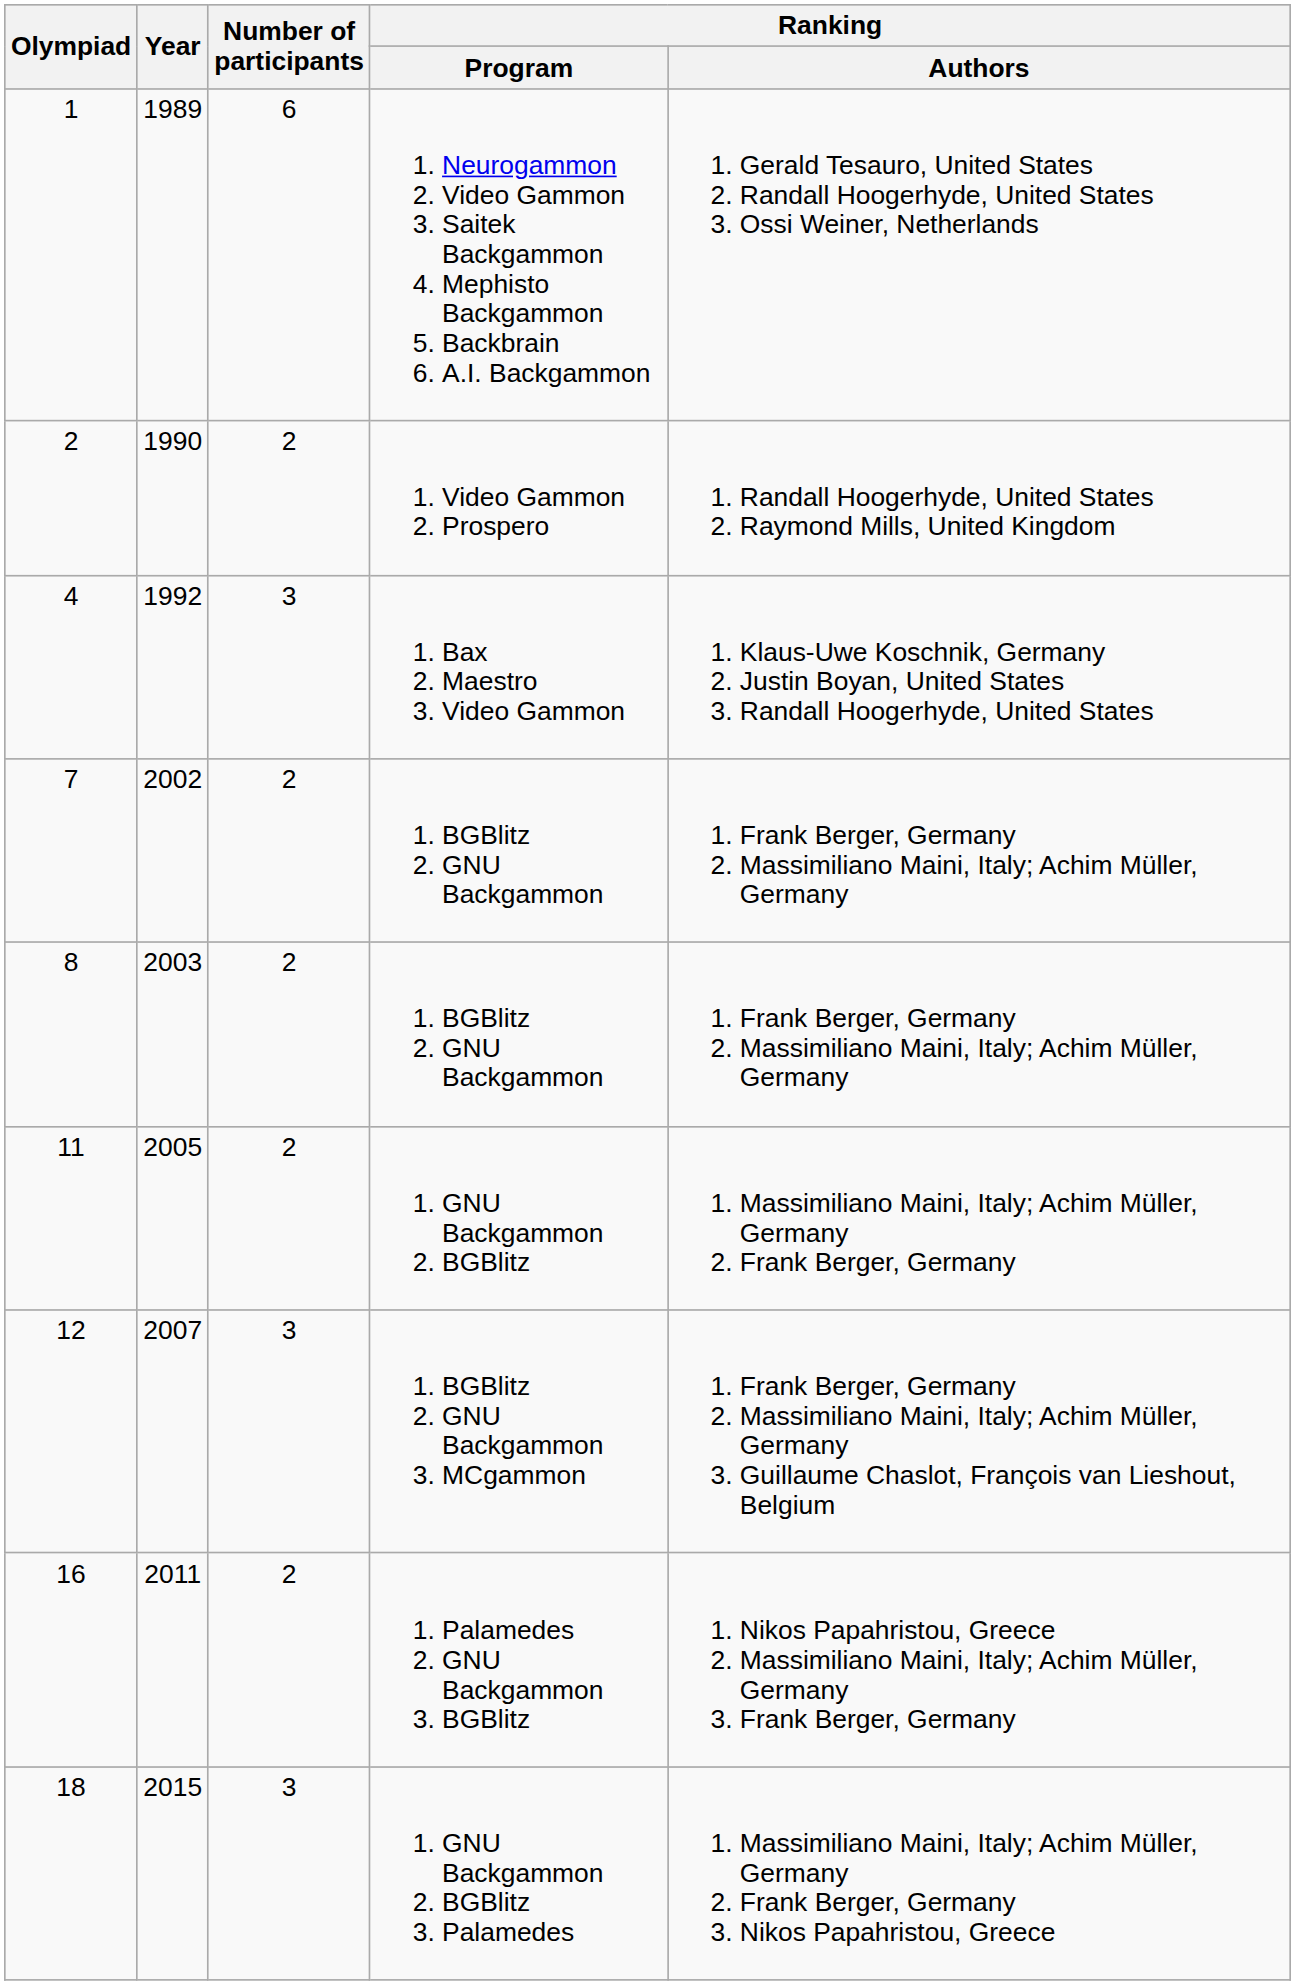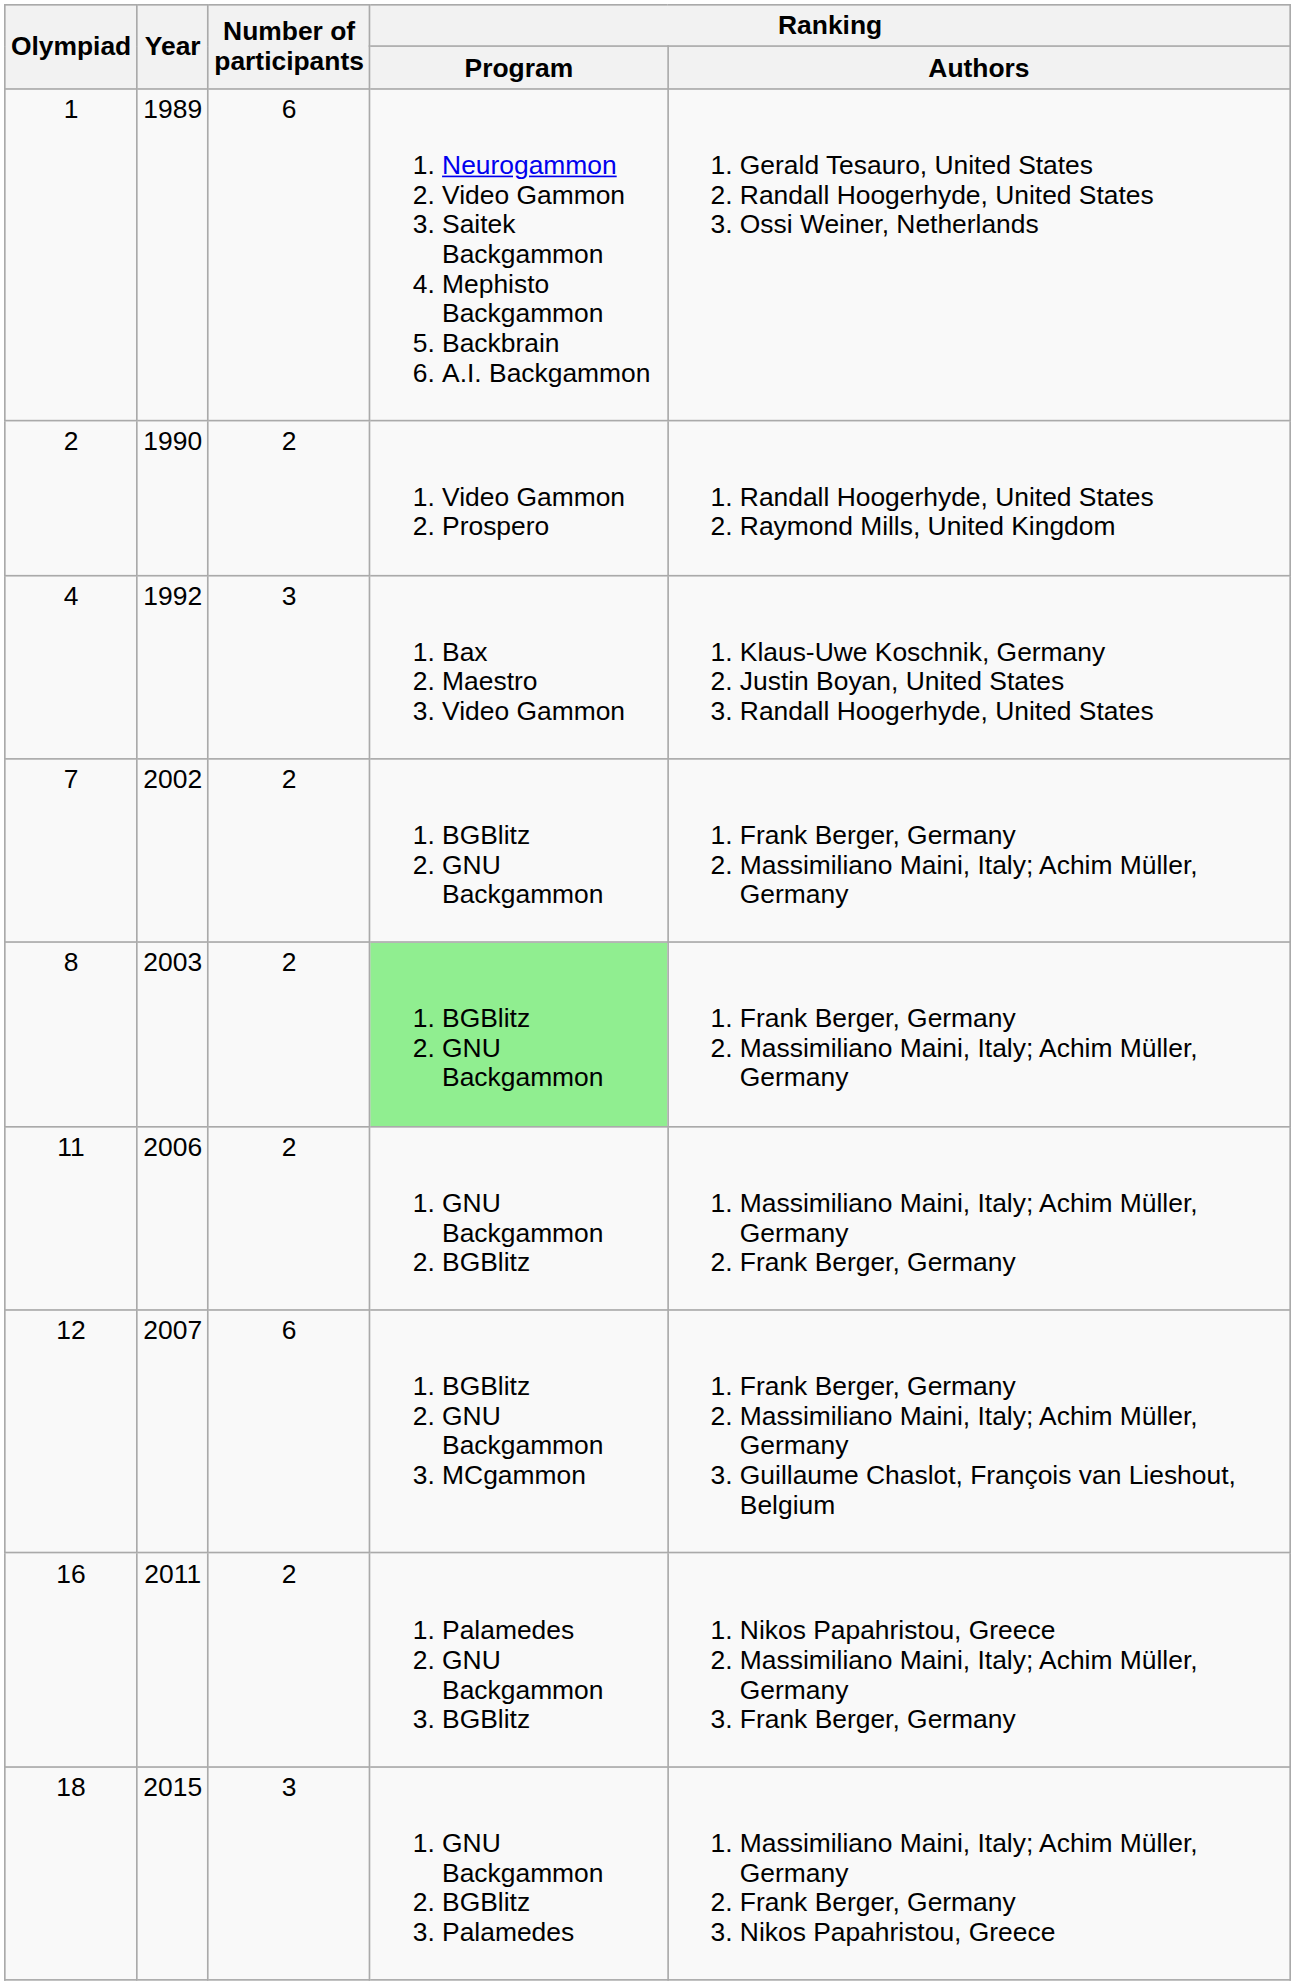(519, 1049) no background -> (519, 1049) lightgreen background
(173, 1146) 2005 -> (173, 1146) 2006
(289, 1330) 3 -> (289, 1330) 6
